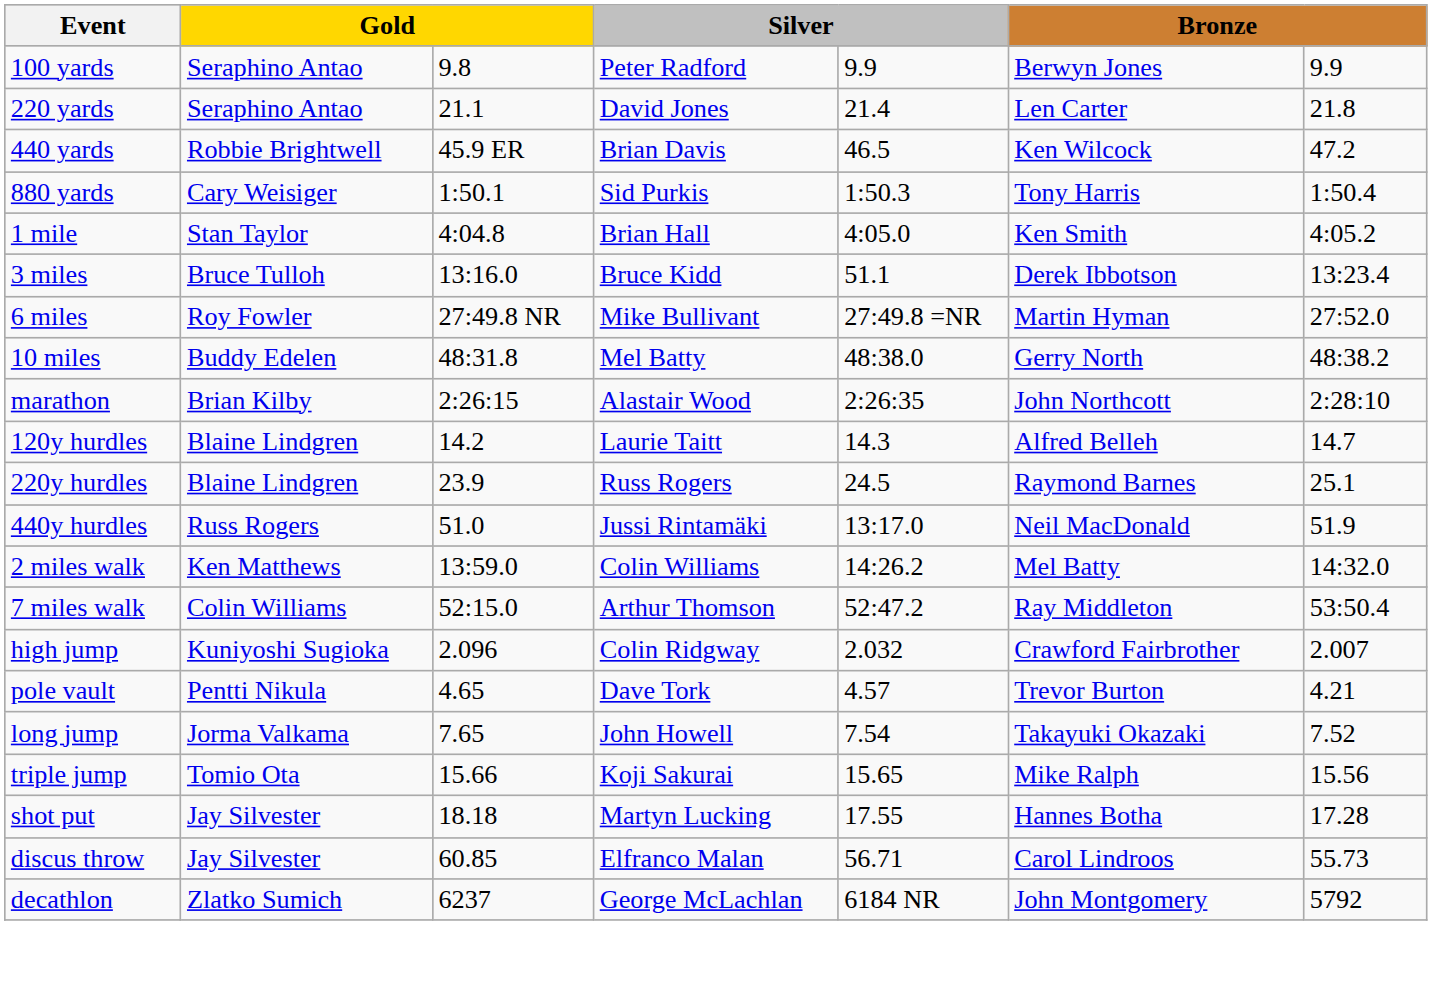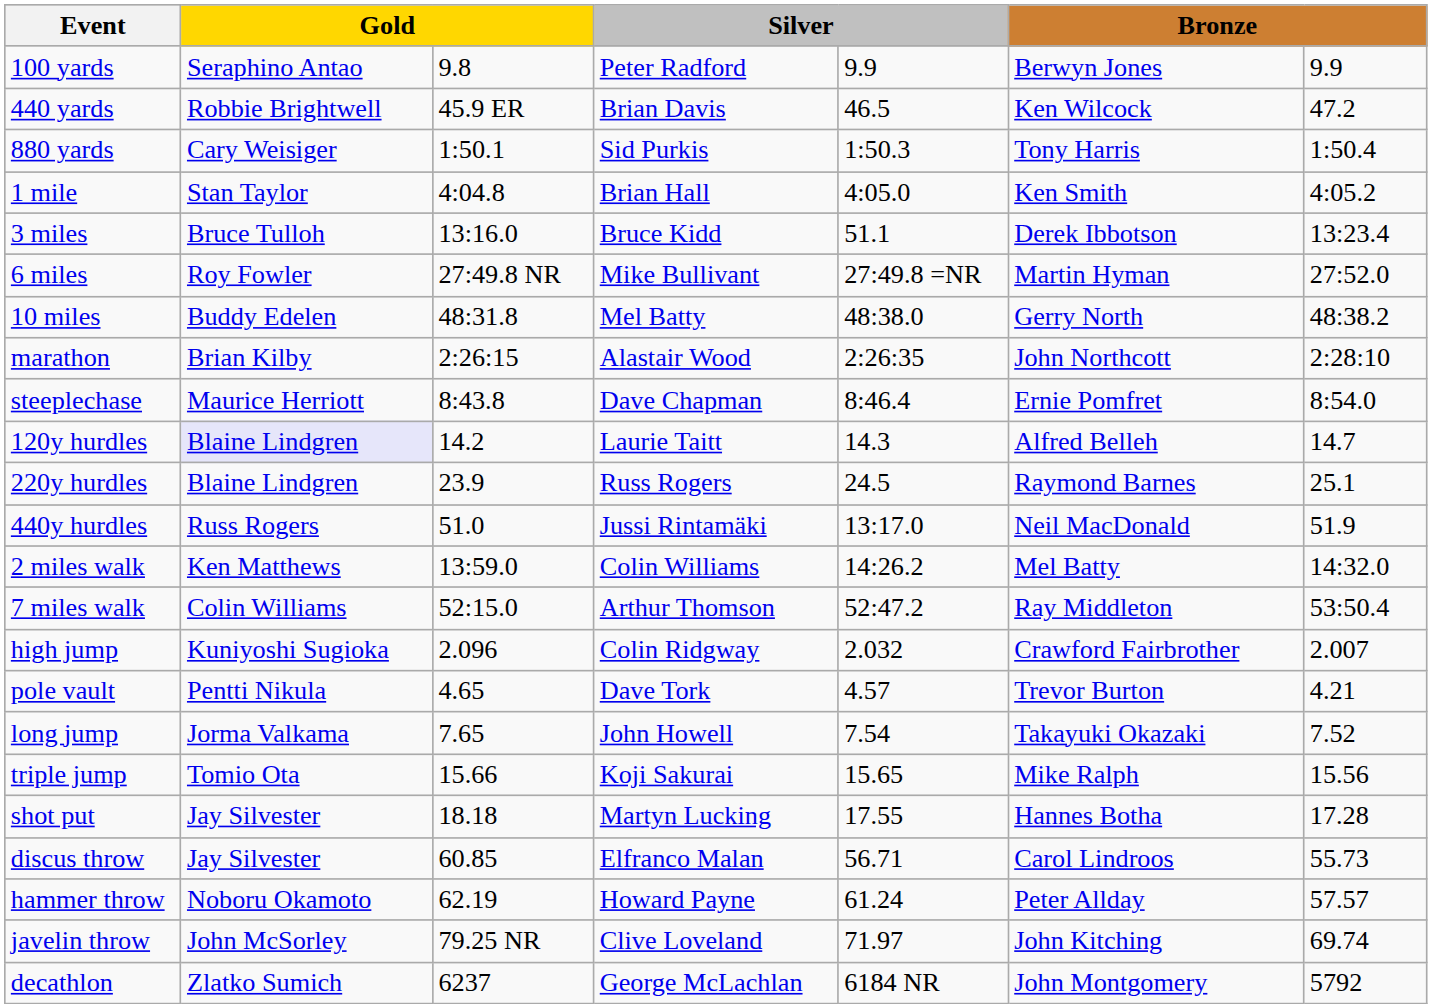- row: (62, 108)
+ row: (76, 399)
(273, 441) no background -> (273, 441) lavender background
+ row: (88, 899)
+ row: (80, 940)
